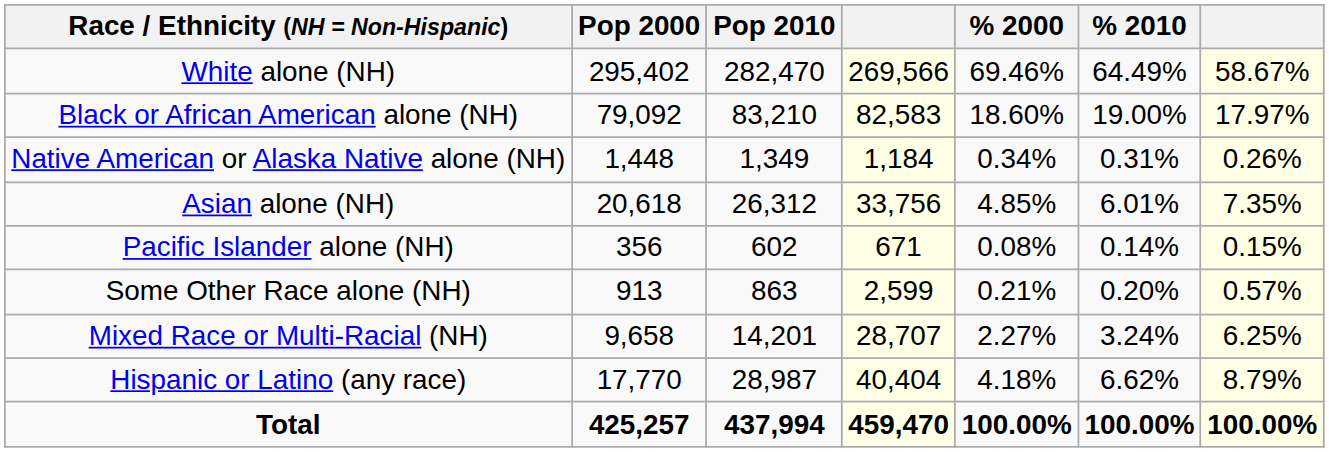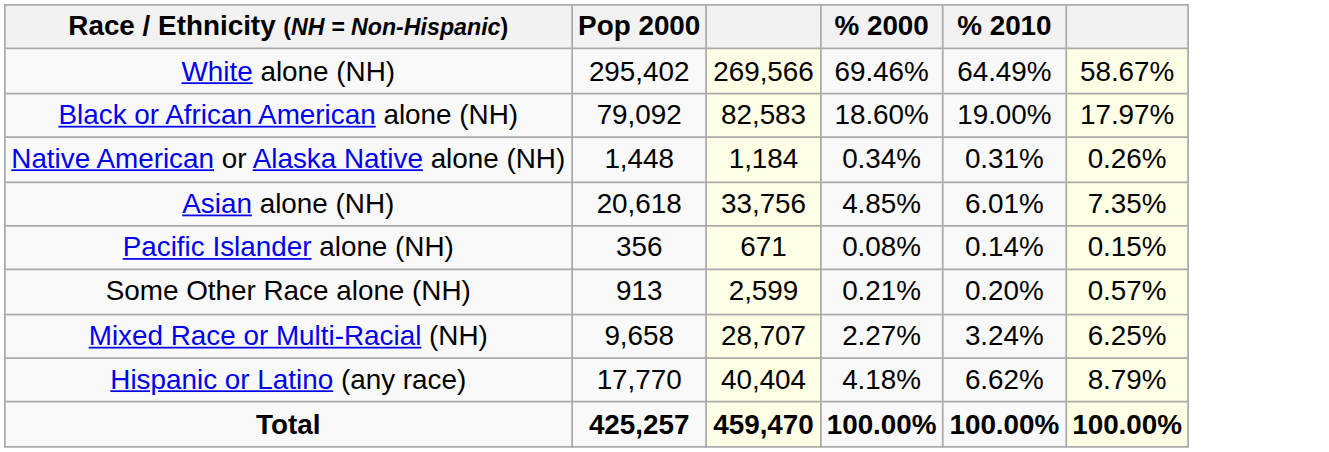- column: (774, 26)
